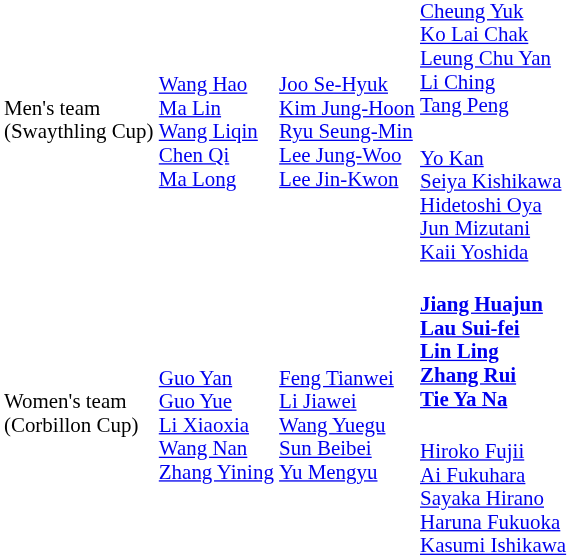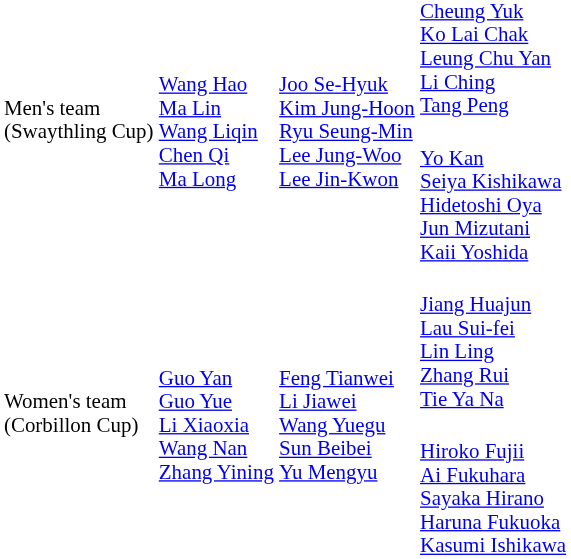(481, 351) bold -> (476, 351) normal
